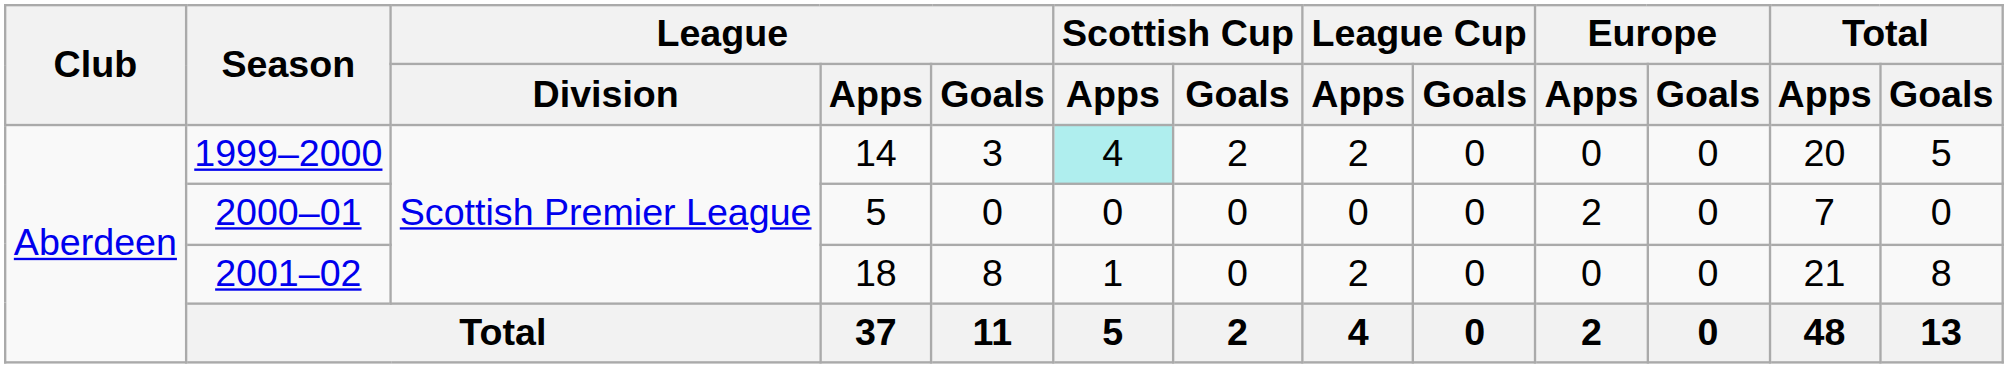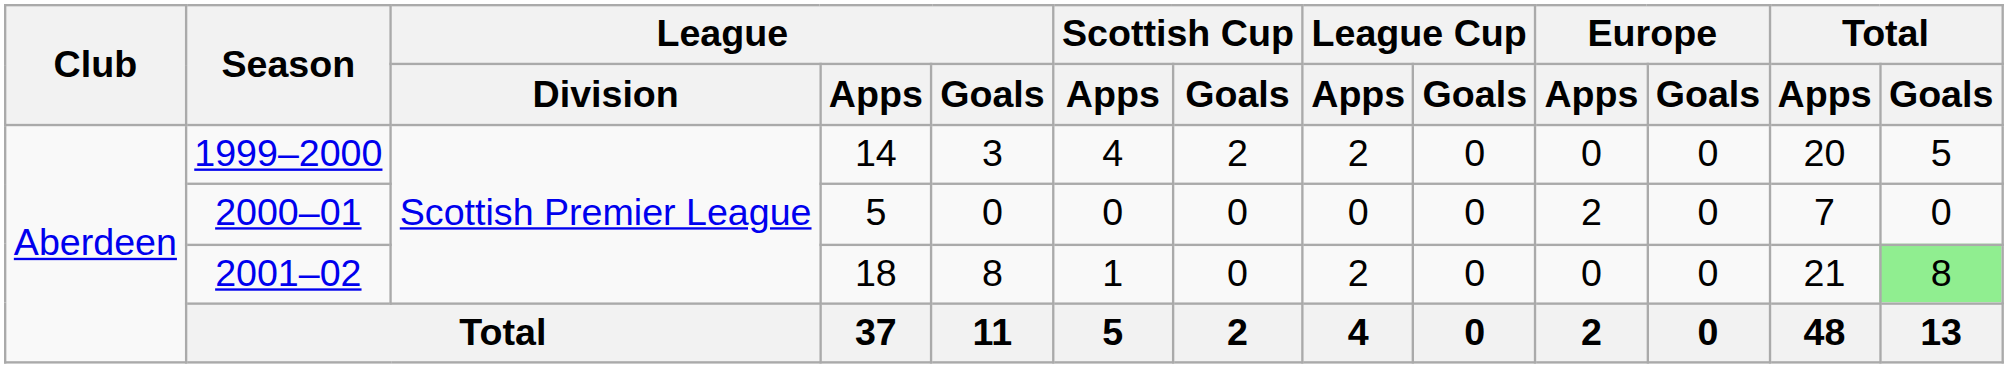(1113, 153) paleturquoise background -> (1113, 153) no background
(1941, 272) no background -> (1941, 272) lightgreen background
